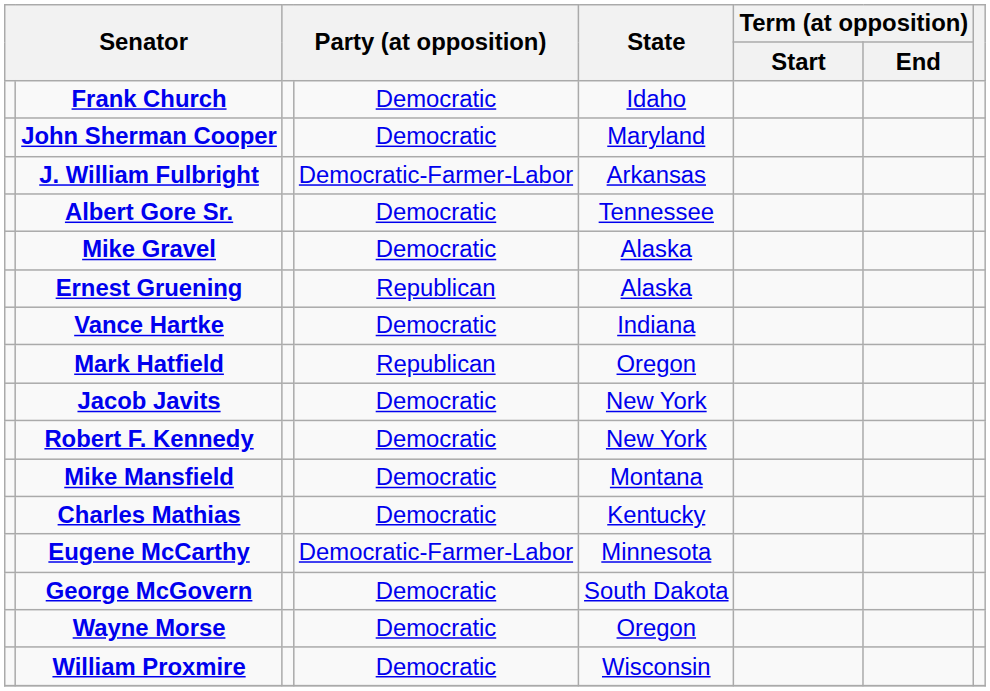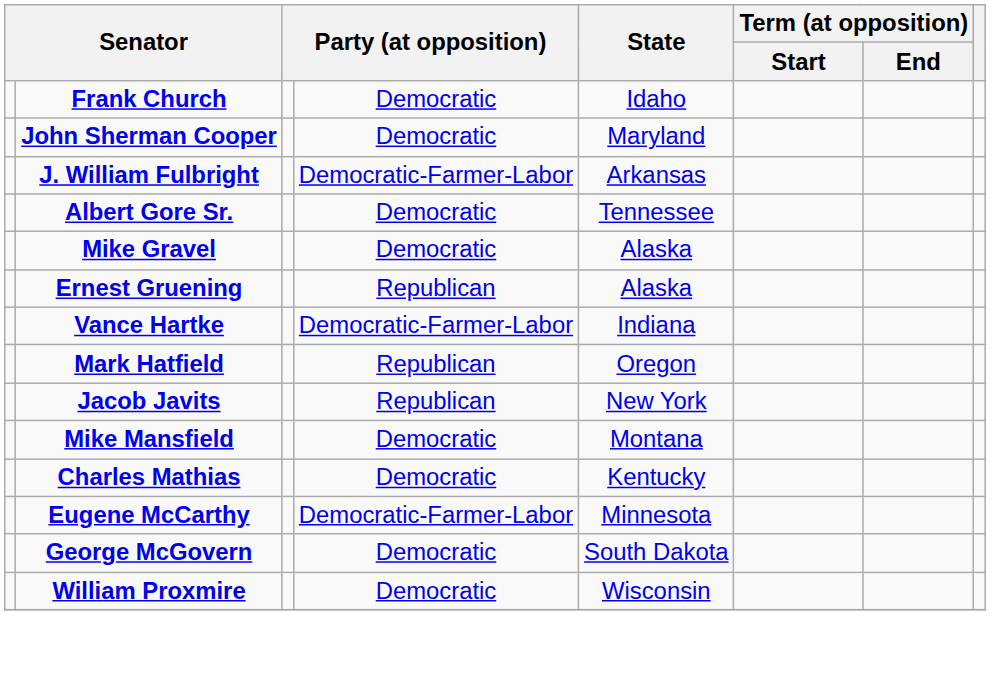(436, 325) Democratic -> (436, 325) Democratic-Farmer-Labor
(436, 401) Democratic -> (436, 401) Republican
- row: (149, 439)
- row: (149, 628)
